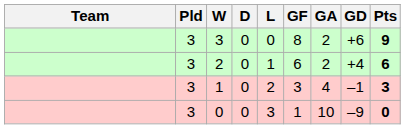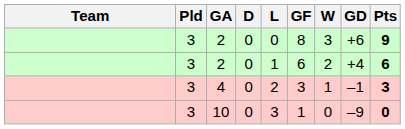columns swapped: (219, 16) <-> (326, 16)
